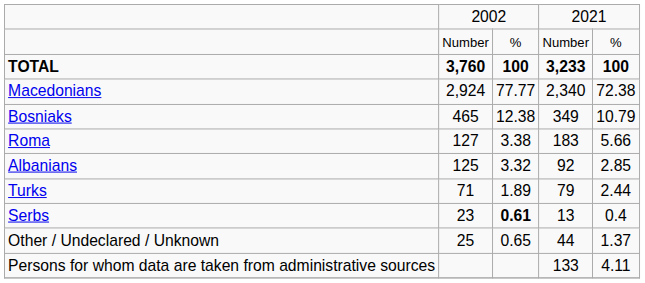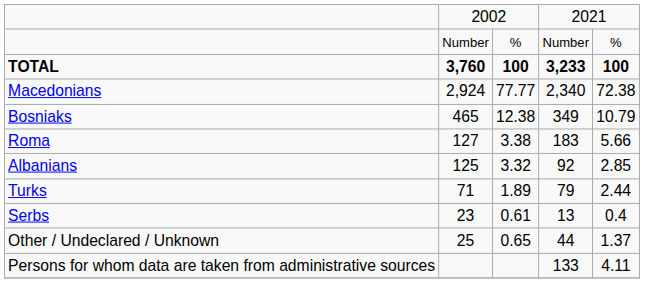(516, 215) bold -> (516, 215) normal
